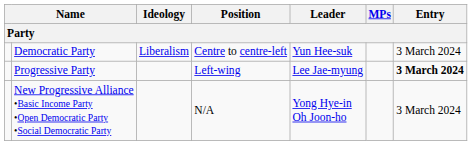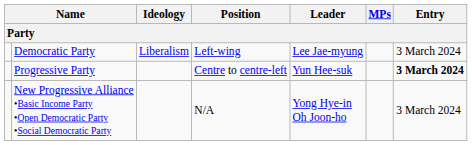(241, 52) Centre to centre-left -> (217, 52) Left-wing
(322, 52) Yun Hee-suk -> (328, 52) Lee Jae-myung
(217, 71) Left-wing -> (241, 71) Centre to centre-left
(328, 71) Lee Jae-myung -> (322, 71) Yun Hee-suk
